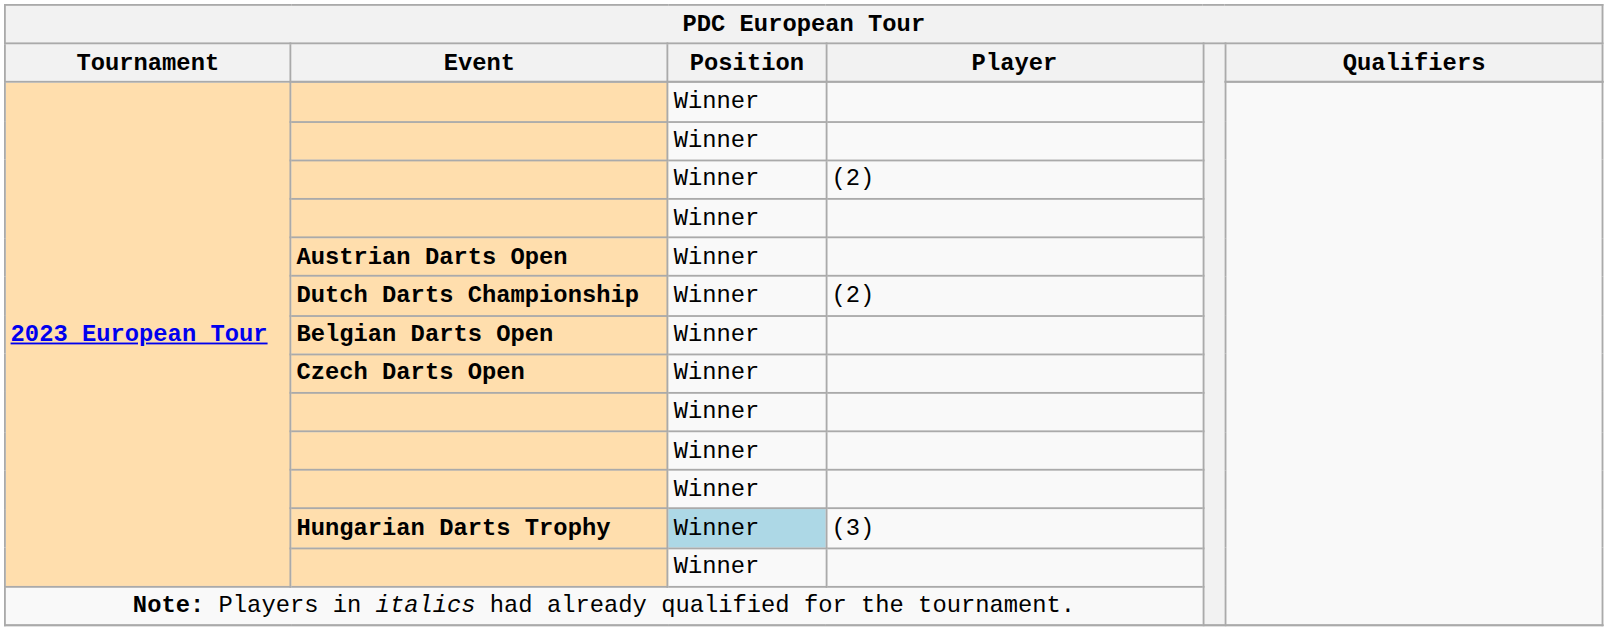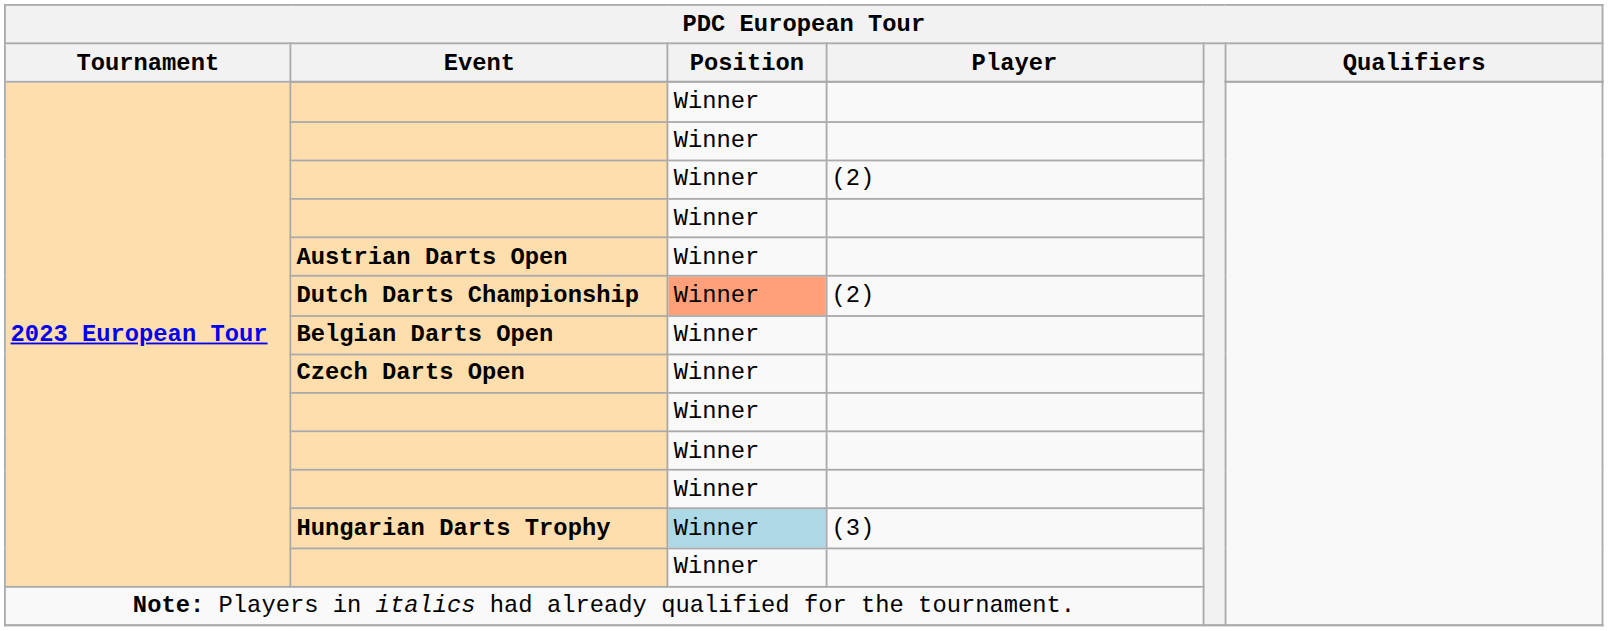(717, 296) no background -> (717, 296) lightsalmon background
